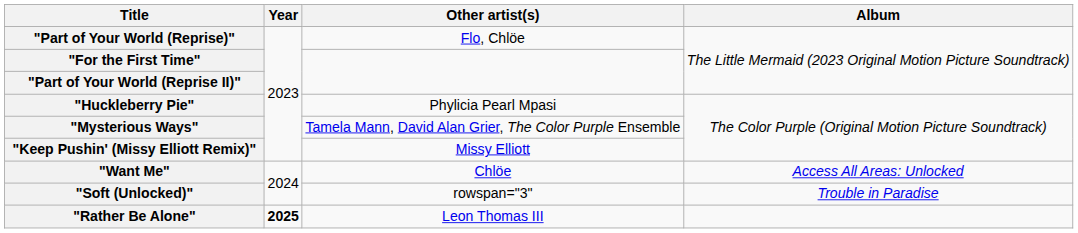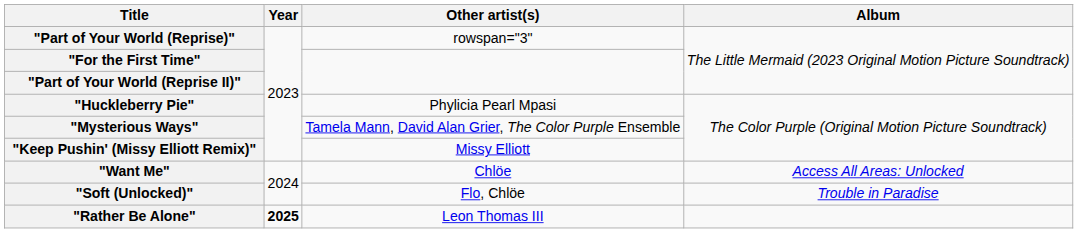(493, 37) Flo, Chlöe -> (493, 37) rowspan="3"
(493, 194) rowspan="3" -> (493, 194) Flo, Chlöe
